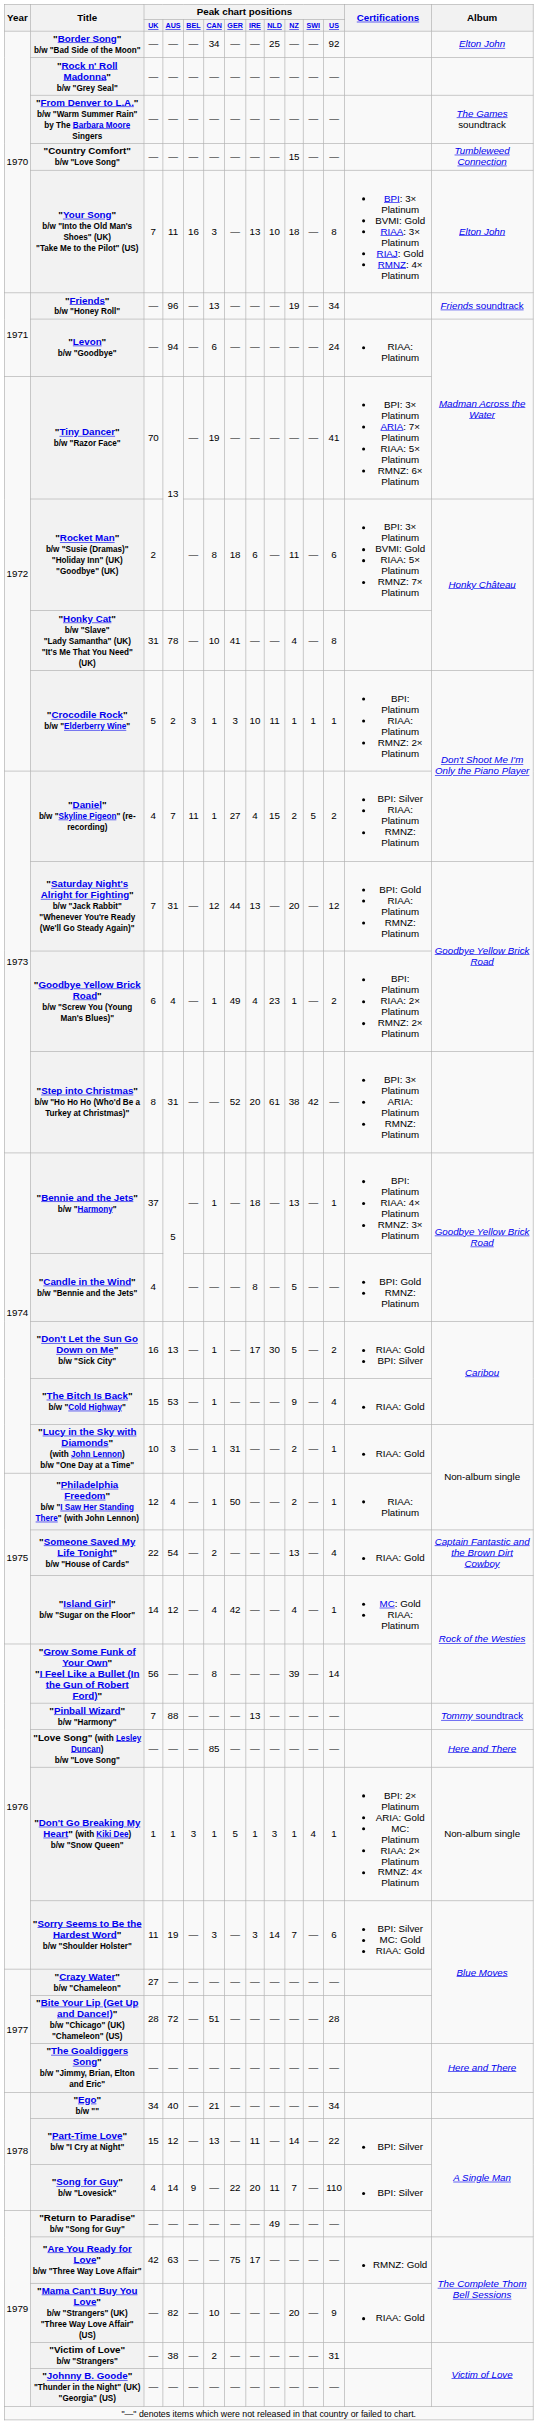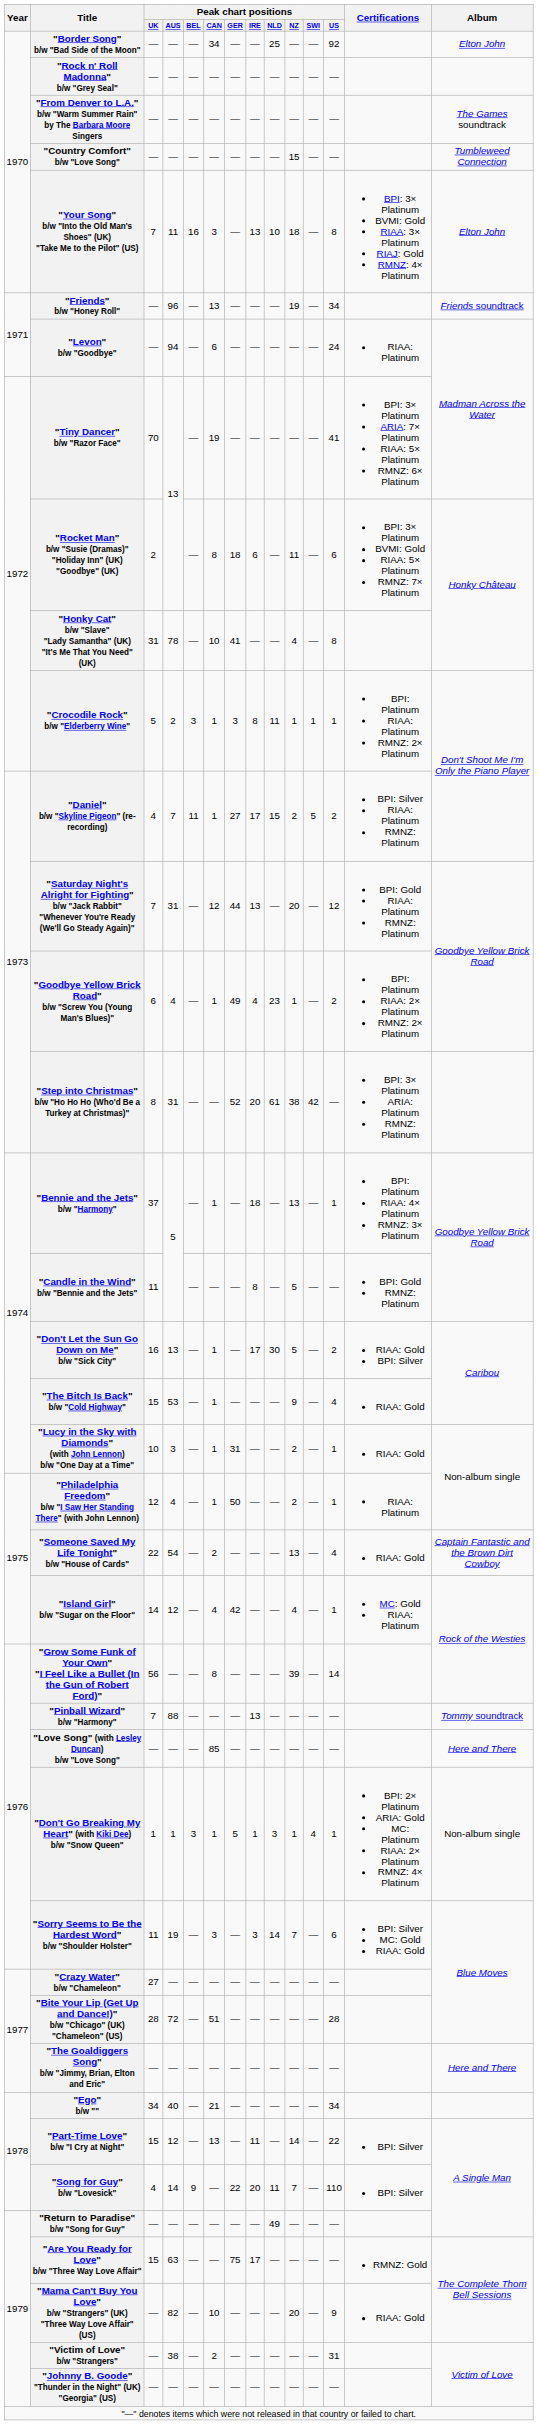(255, 720) 10 -> (255, 720) 8
(255, 816) 4 -> (255, 816) 17
(153, 1287) 4 -> (153, 1287) 11
(153, 2260) 42 -> (153, 2260) 15
